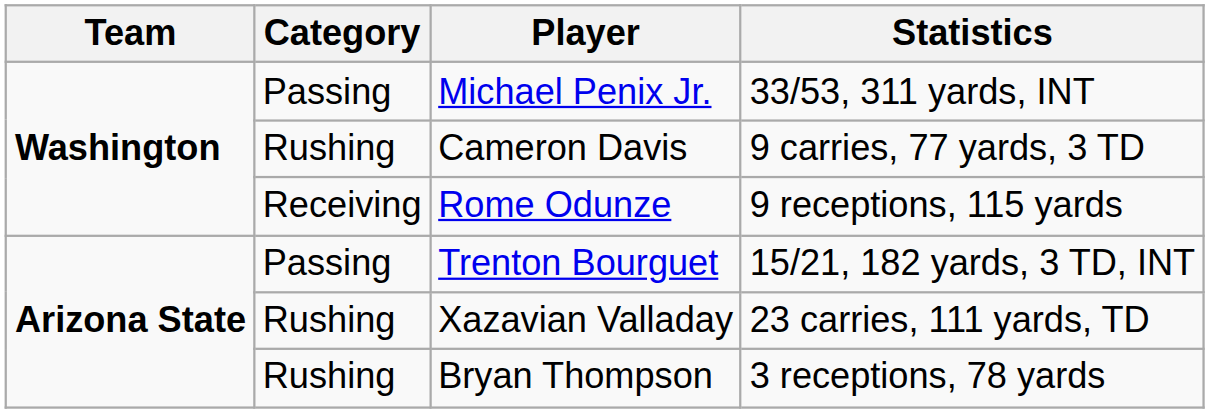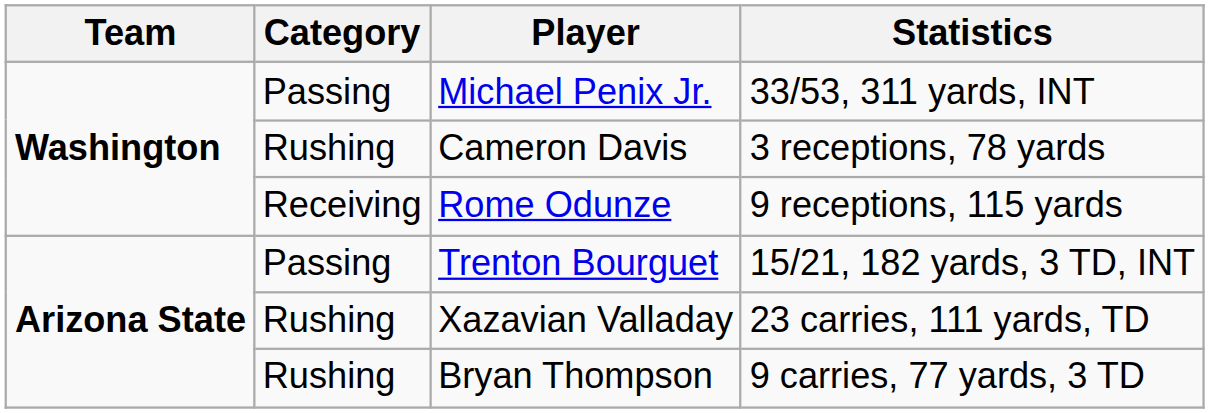(947, 148) 9 carries, 77 yards, 3 TD -> (928, 148) 3 receptions, 78 yards
(928, 377) 3 receptions, 78 yards -> (947, 377) 9 carries, 77 yards, 3 TD
